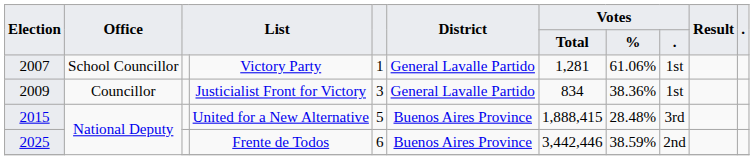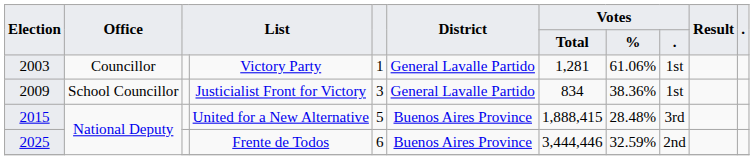(35, 67) 2007 -> (35, 67) 2003
(123, 67) School Councillor -> (123, 67) Councillor
(123, 92) Councillor -> (123, 92) School Councillor
(572, 142) 3,442,446 -> (572, 142) 3,444,446
(633, 142) 38.59% -> (633, 142) 32.59%
